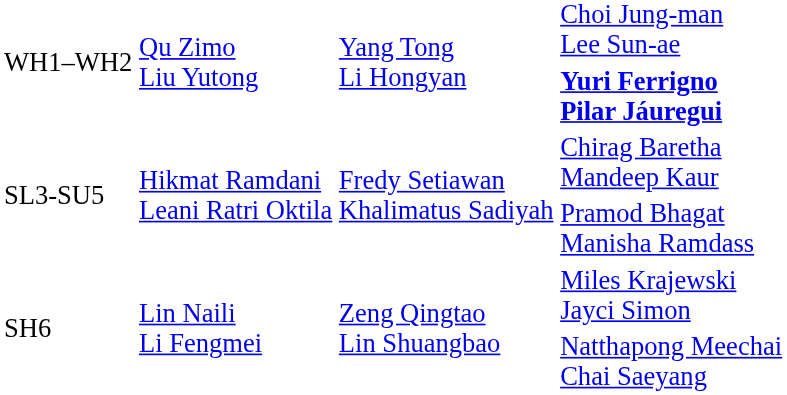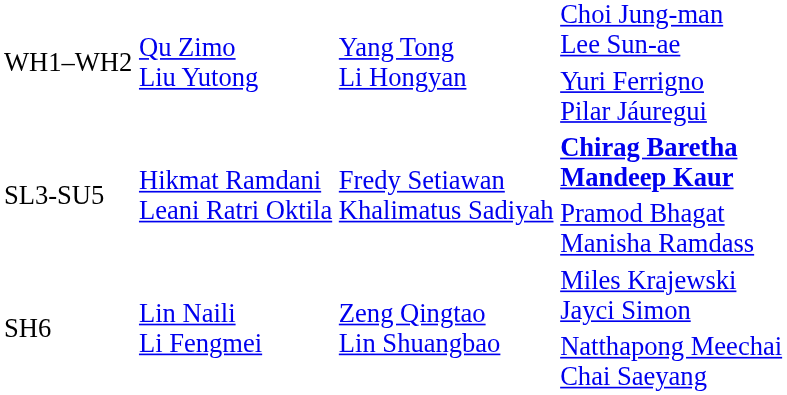(641, 95) bold -> (634, 95) normal
(641, 162) normal -> (649, 162) bold
